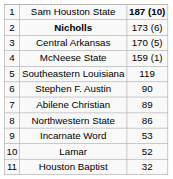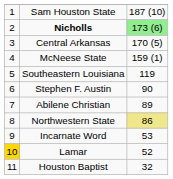(147, 12) bold -> (147, 12) normal
(147, 27) no background -> (147, 27) lightgreen background
(147, 120) no background -> (147, 120) khaki background
(12, 151) no background -> (12, 151) gold background
